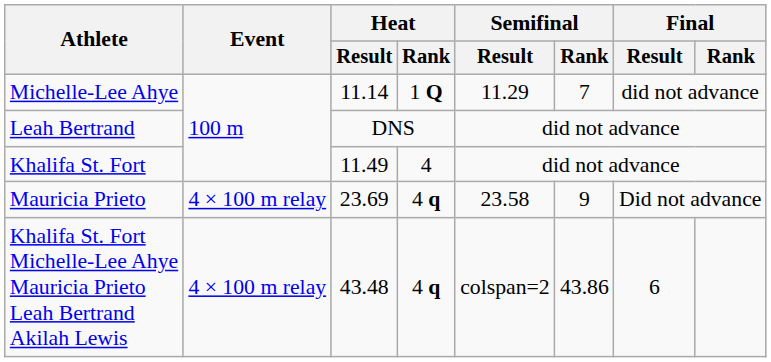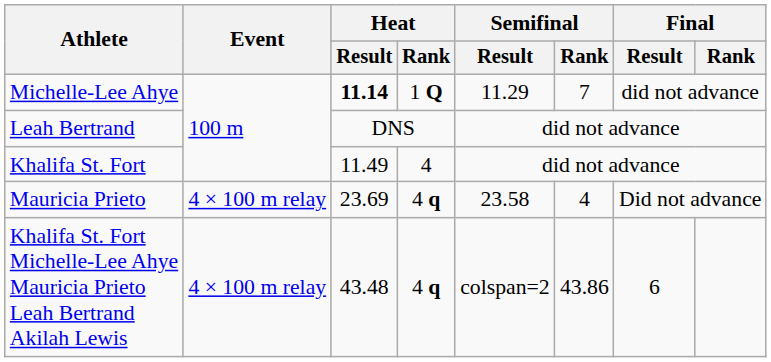(364, 92) normal -> (364, 92) bold
(584, 200) 9 -> (584, 200) 4
